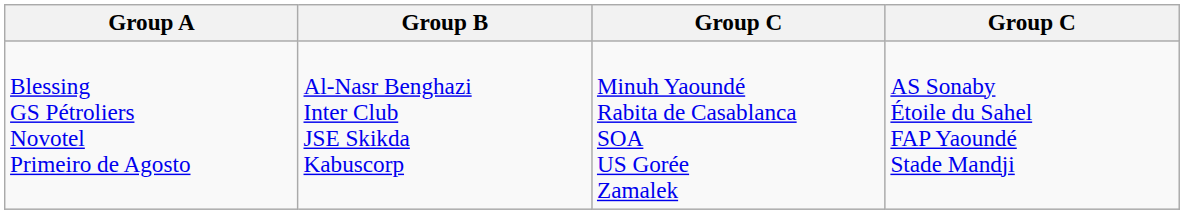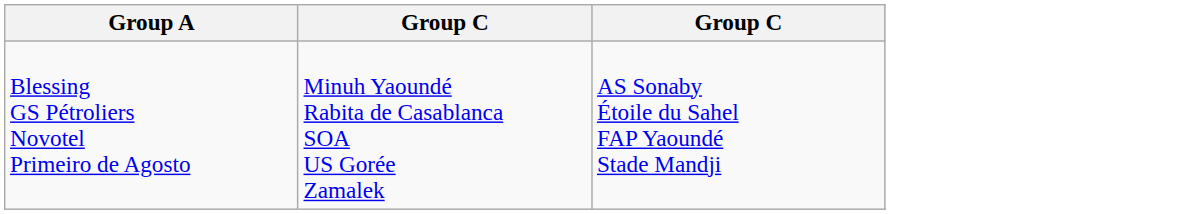- column: (445, 22)
